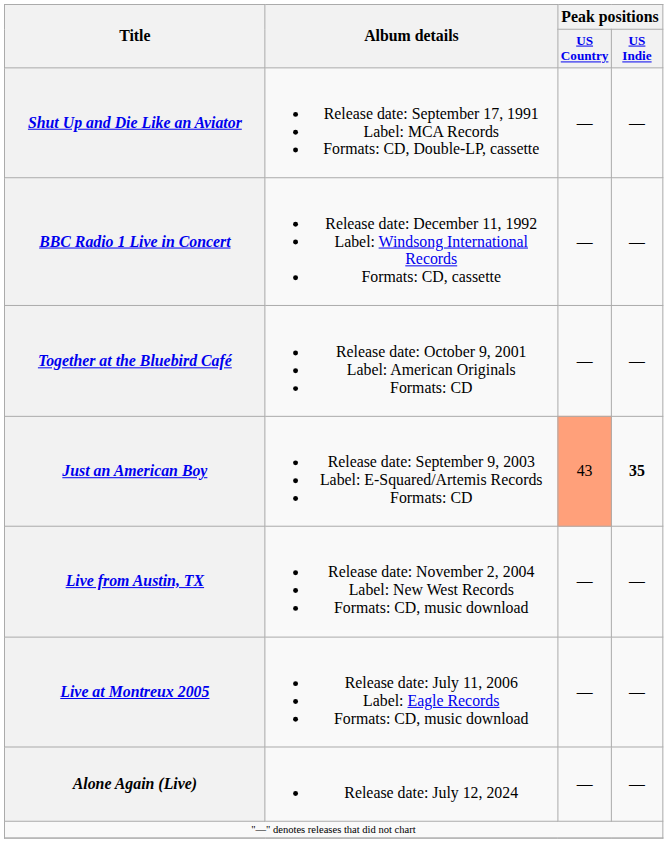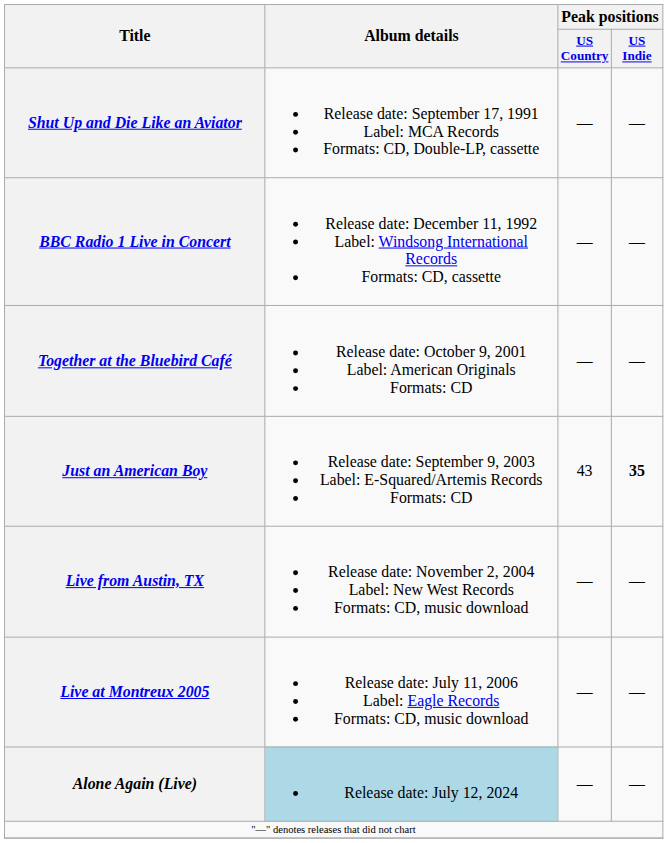(585, 471) lightsalmon background -> (585, 471) no background
(411, 793) no background -> (411, 793) lightblue background
